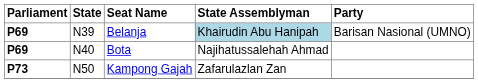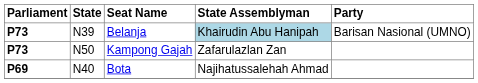(17, 32) P69 -> (17, 32) P73
rows swapped: (119, 50) <-> (150, 69)
